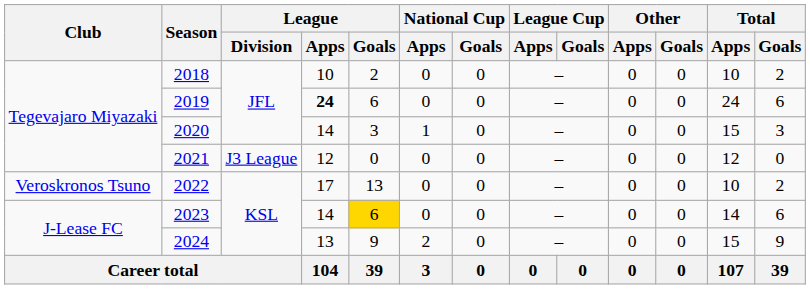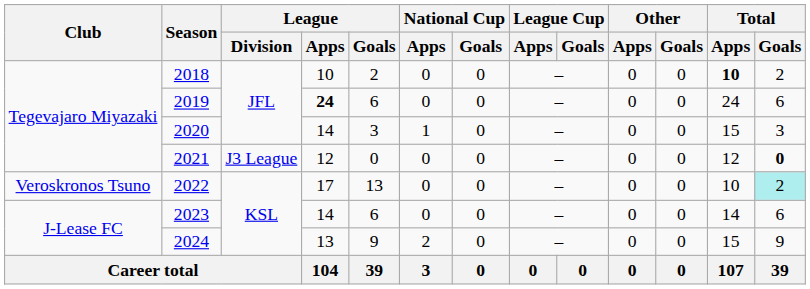(731, 74) normal -> (731, 74) bold
(780, 158) normal -> (780, 158) bold
(780, 185) no background -> (780, 185) paleturquoise background
(374, 213) gold background -> (374, 213) no background
